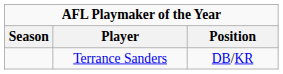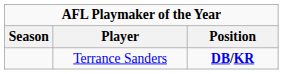(233, 58) normal -> (233, 58) bold
